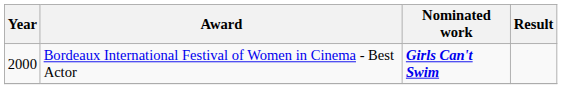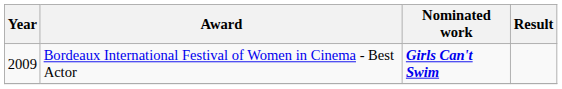(22, 63) 2000 -> (22, 63) 2009
